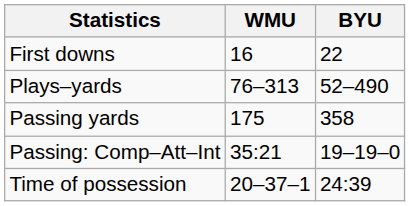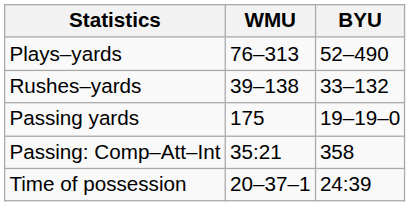- row: (62, 53)
+ row: (75, 86)
(337, 119) 358 -> (360, 119) 19–19–0
(360, 151) 19–19–0 -> (337, 151) 358
